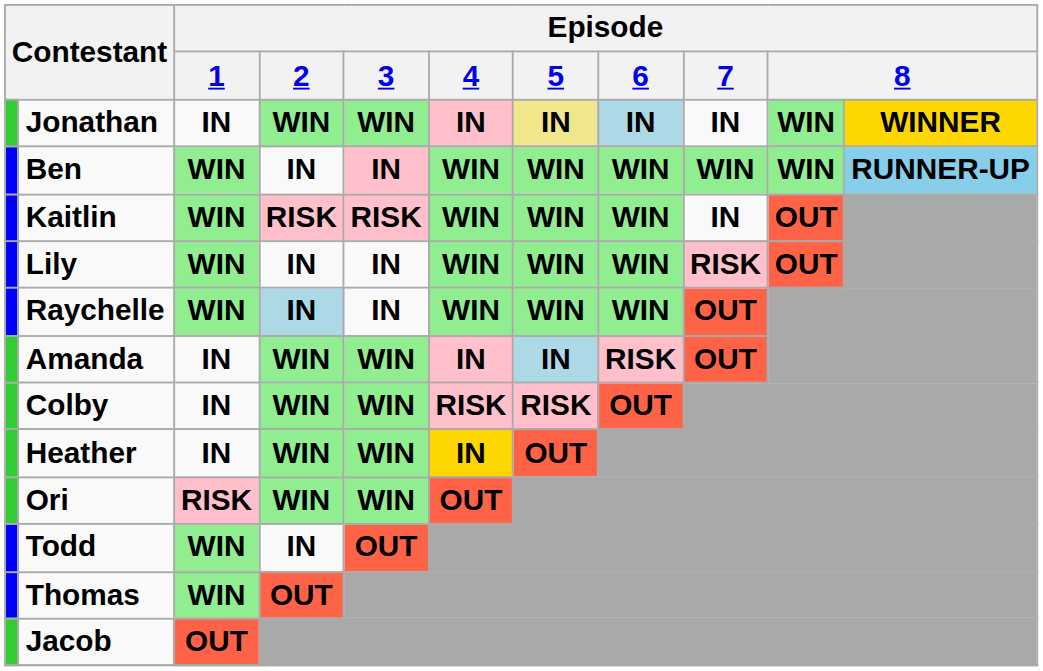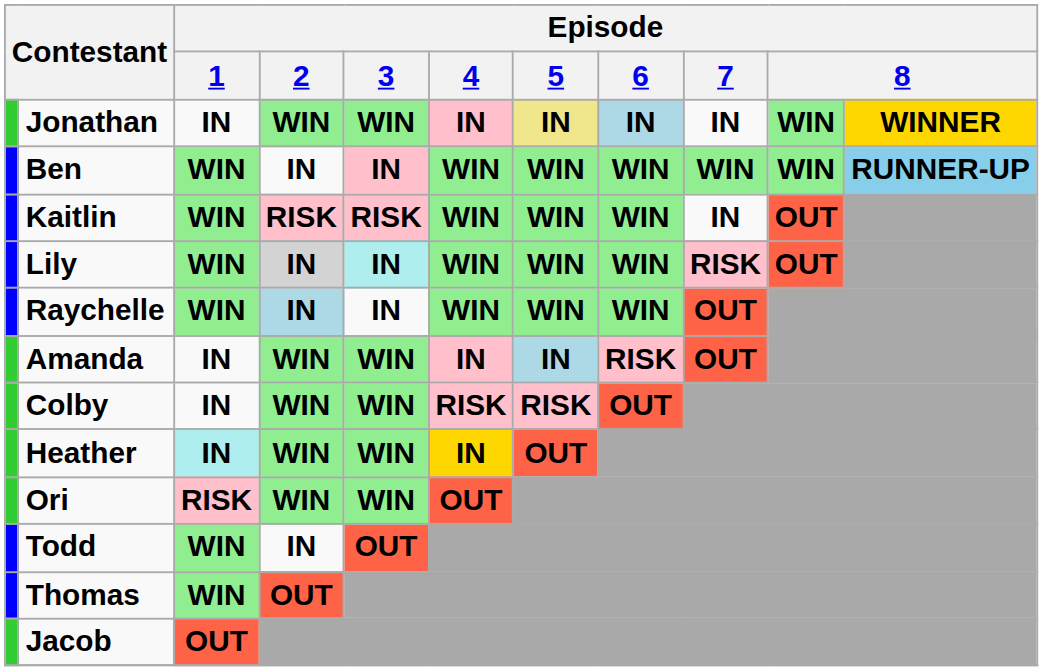(301, 264) no background -> (301, 264) lightgrey background
(386, 264) no background -> (386, 264) paleturquoise background
(216, 452) no background -> (216, 452) paleturquoise background
